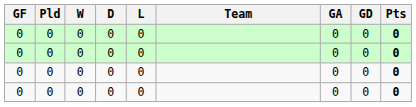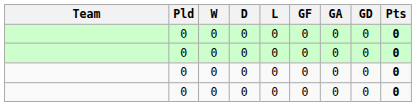columns swapped: (238, 14) <-> (20, 14)
